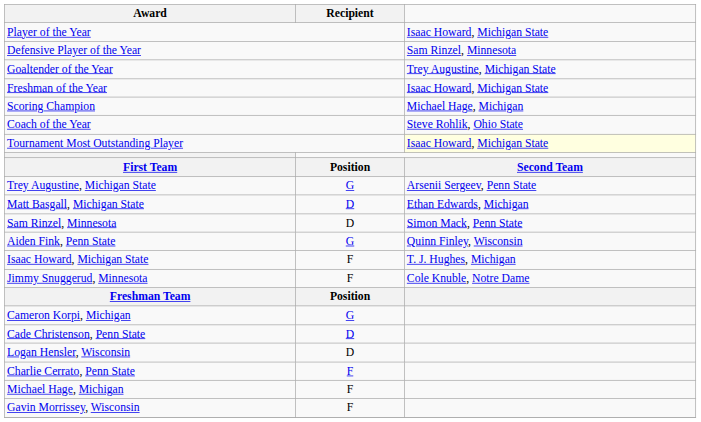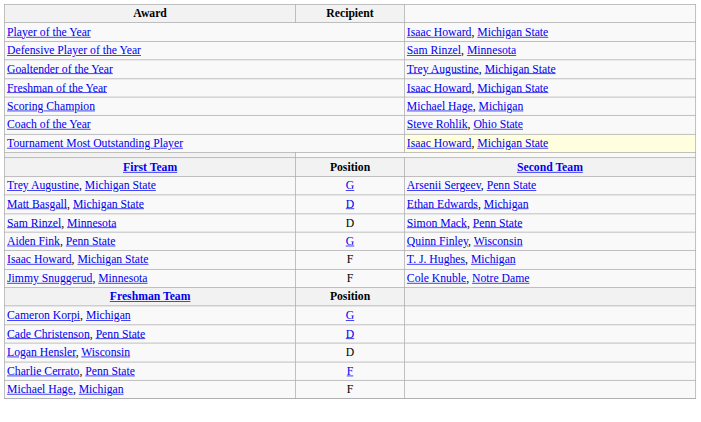- row: (73, 408)
